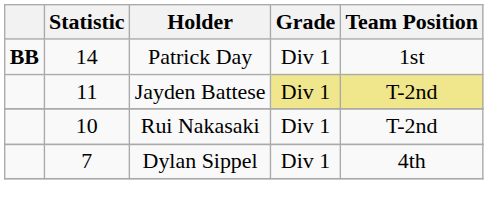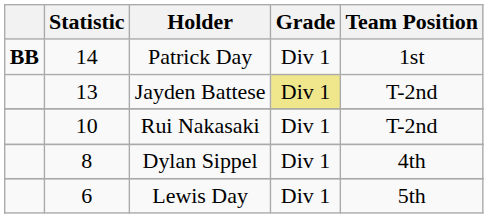(87, 91) 11 -> (87, 91) 13
(412, 91) khaki background -> (412, 91) no background
(87, 160) 7 -> (87, 160) 8
+ row: (200, 195)
